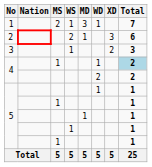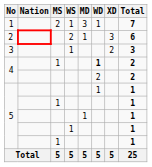(98, 63) normal -> (98, 63) bold
(133, 63) lightblue background -> (133, 63) no background
